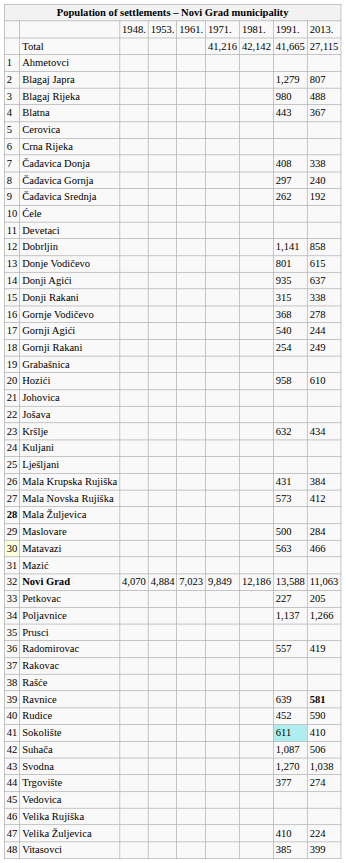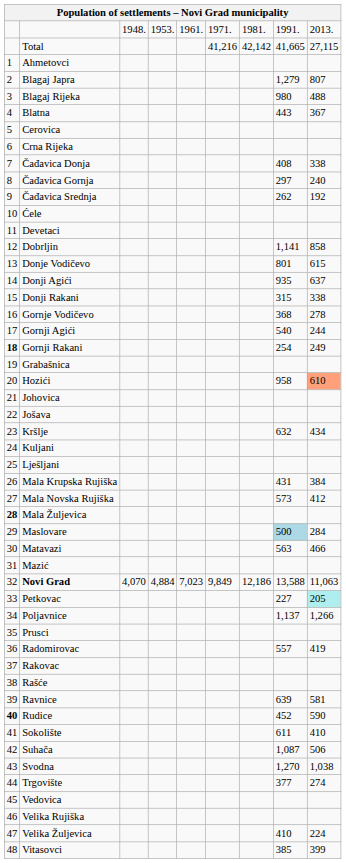(12, 347) normal -> (12, 347) bold
(318, 381) no background -> (318, 381) lightsalmon background
(284, 532) no background -> (284, 532) lightblue background
(12, 548) lightyellow background -> (12, 548) no background
(318, 599) no background -> (318, 599) paleturquoise background
(318, 699) bold -> (318, 699) normal
(12, 716) normal -> (12, 716) bold
(284, 733) paleturquoise background -> (284, 733) no background
